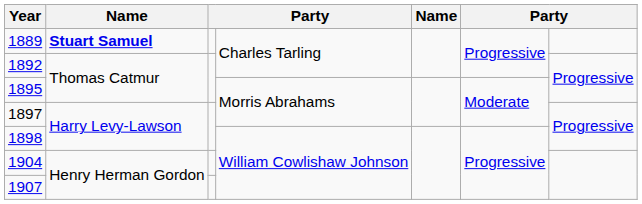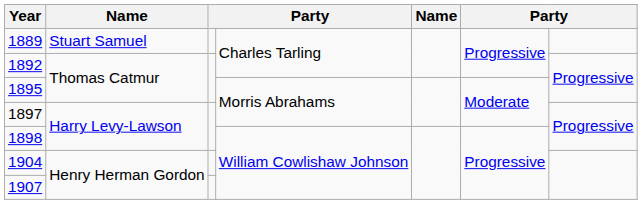(101, 41) bold -> (98, 41) normal
